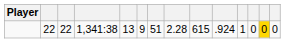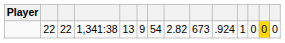(156, 29) 51 -> (156, 29) 54
(177, 29) 2.28 -> (177, 29) 2.82
(201, 29) 615 -> (201, 29) 673
